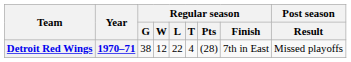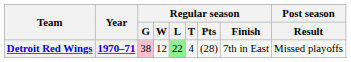(146, 49) no background -> (146, 49) pink background
(177, 49) no background -> (177, 49) lightgreen background
